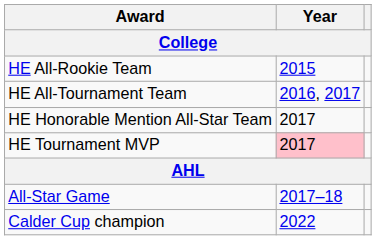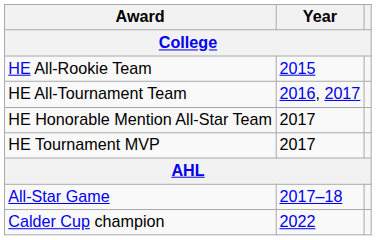(297, 145) pink background -> (297, 145) no background
